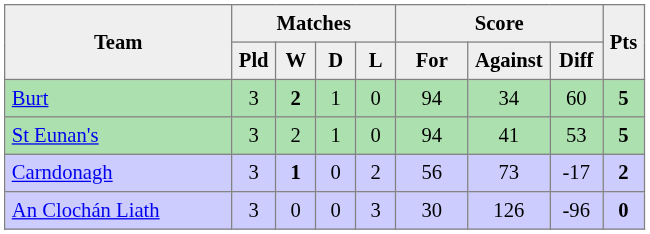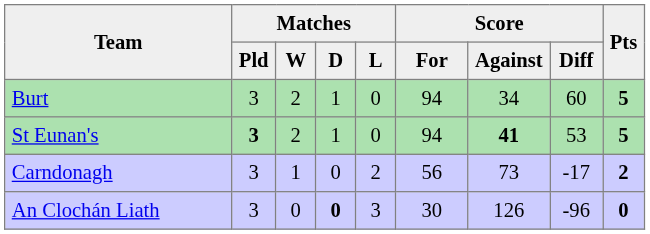(296, 98) bold -> (296, 98) normal
(254, 135) normal -> (254, 135) bold
(509, 135) normal -> (509, 135) bold
(296, 172) bold -> (296, 172) normal
(336, 210) normal -> (336, 210) bold
